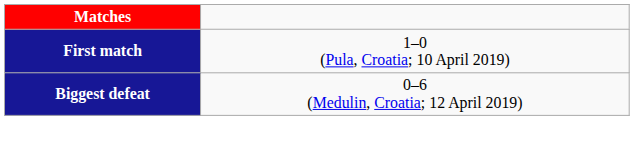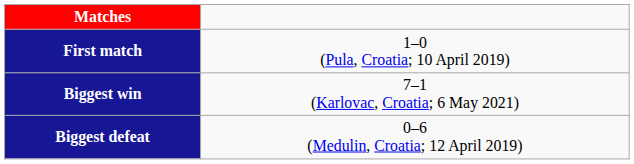+ row: (103, 94)
